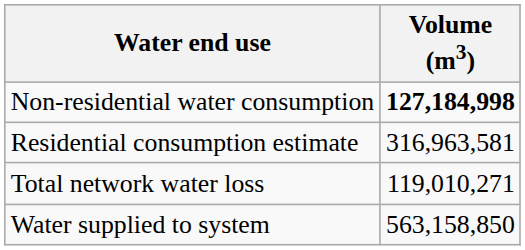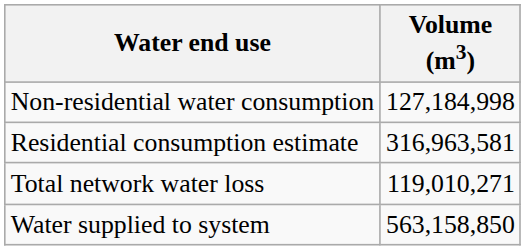(450, 101) bold -> (450, 101) normal
